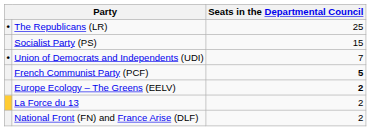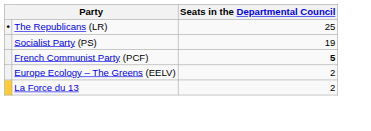(358, 42) 15 -> (330, 42) 19
- row: (109, 58)
(361, 88) bold -> (333, 73) normal
- row: (106, 118)
